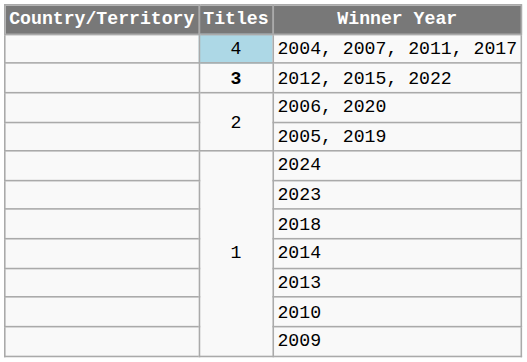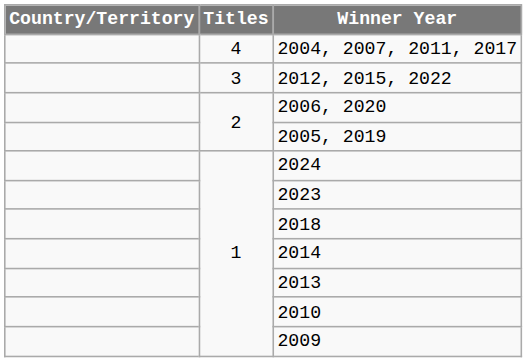(236, 48) lightblue background -> (236, 48) no background
(236, 77) bold -> (236, 77) normal
